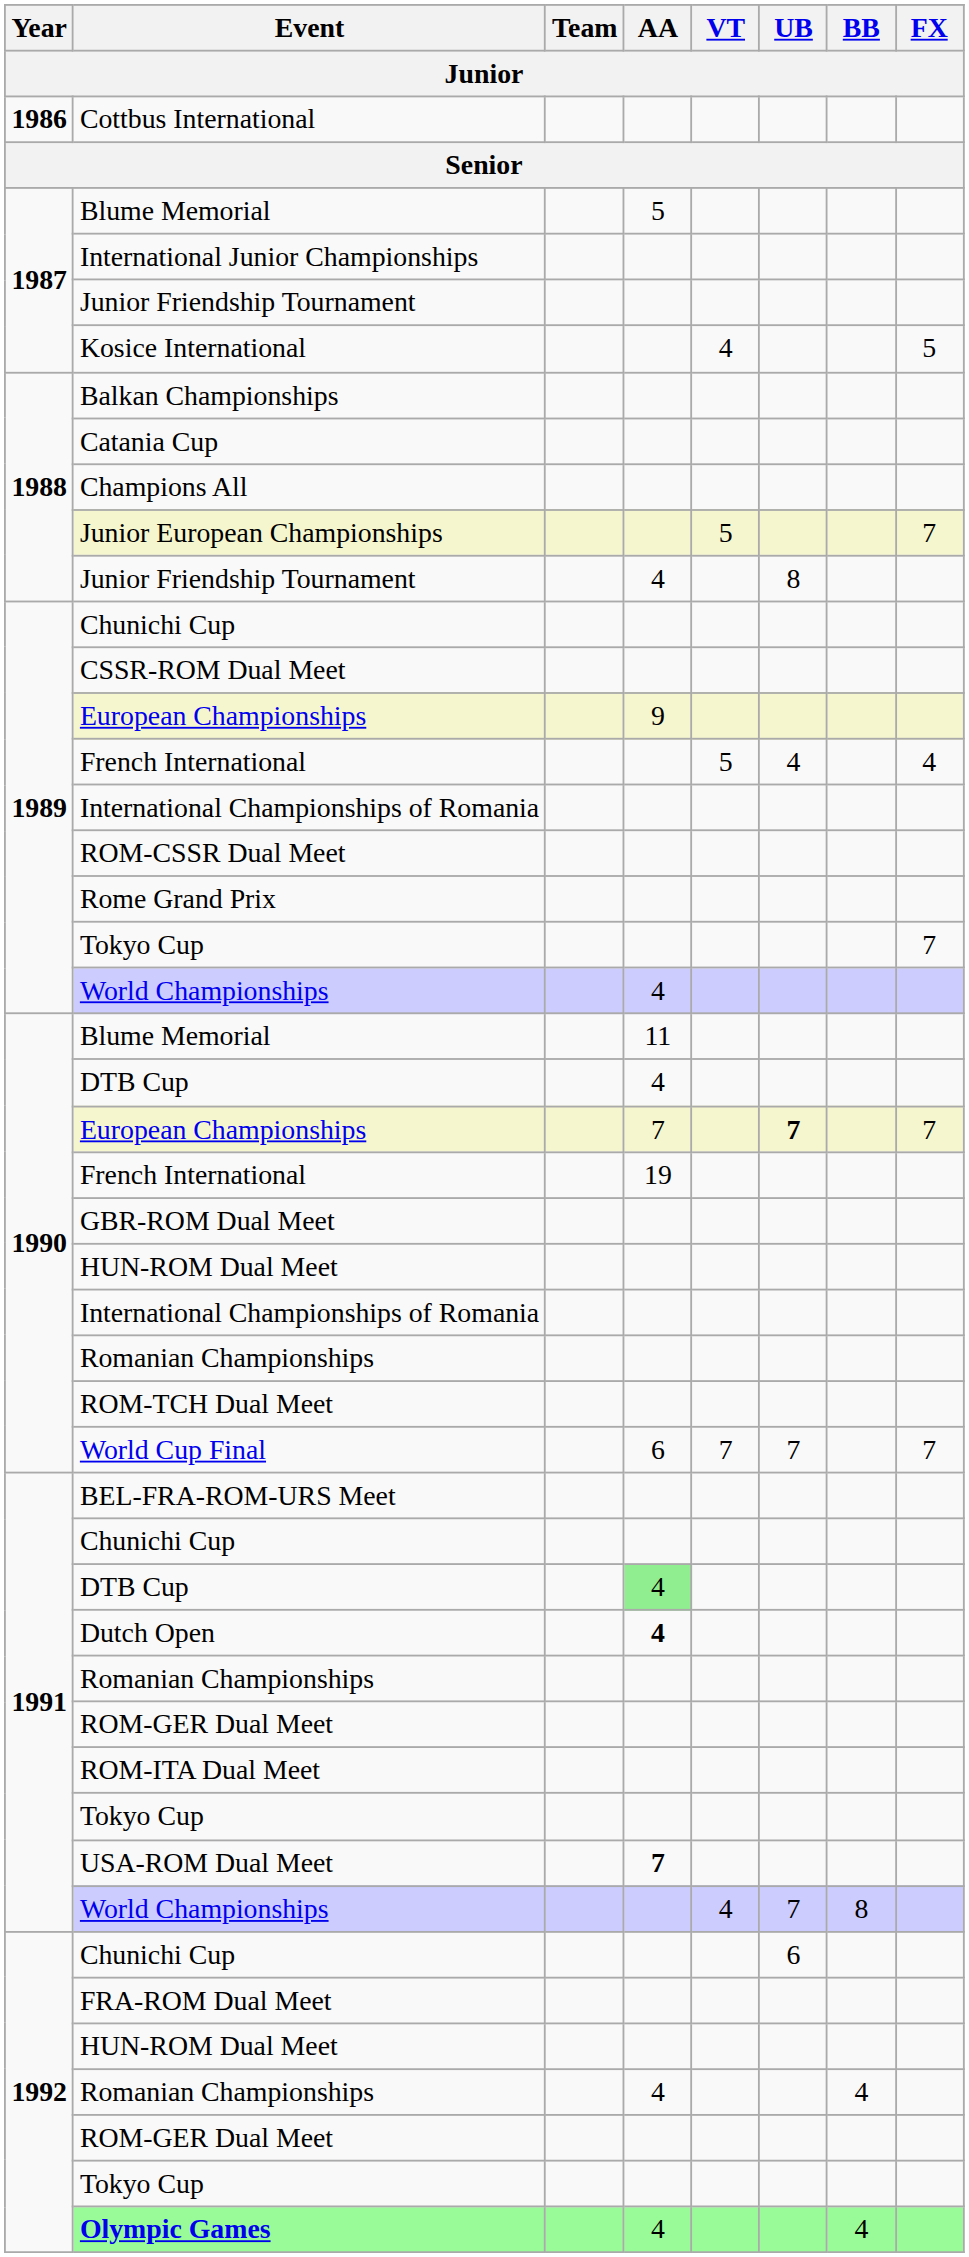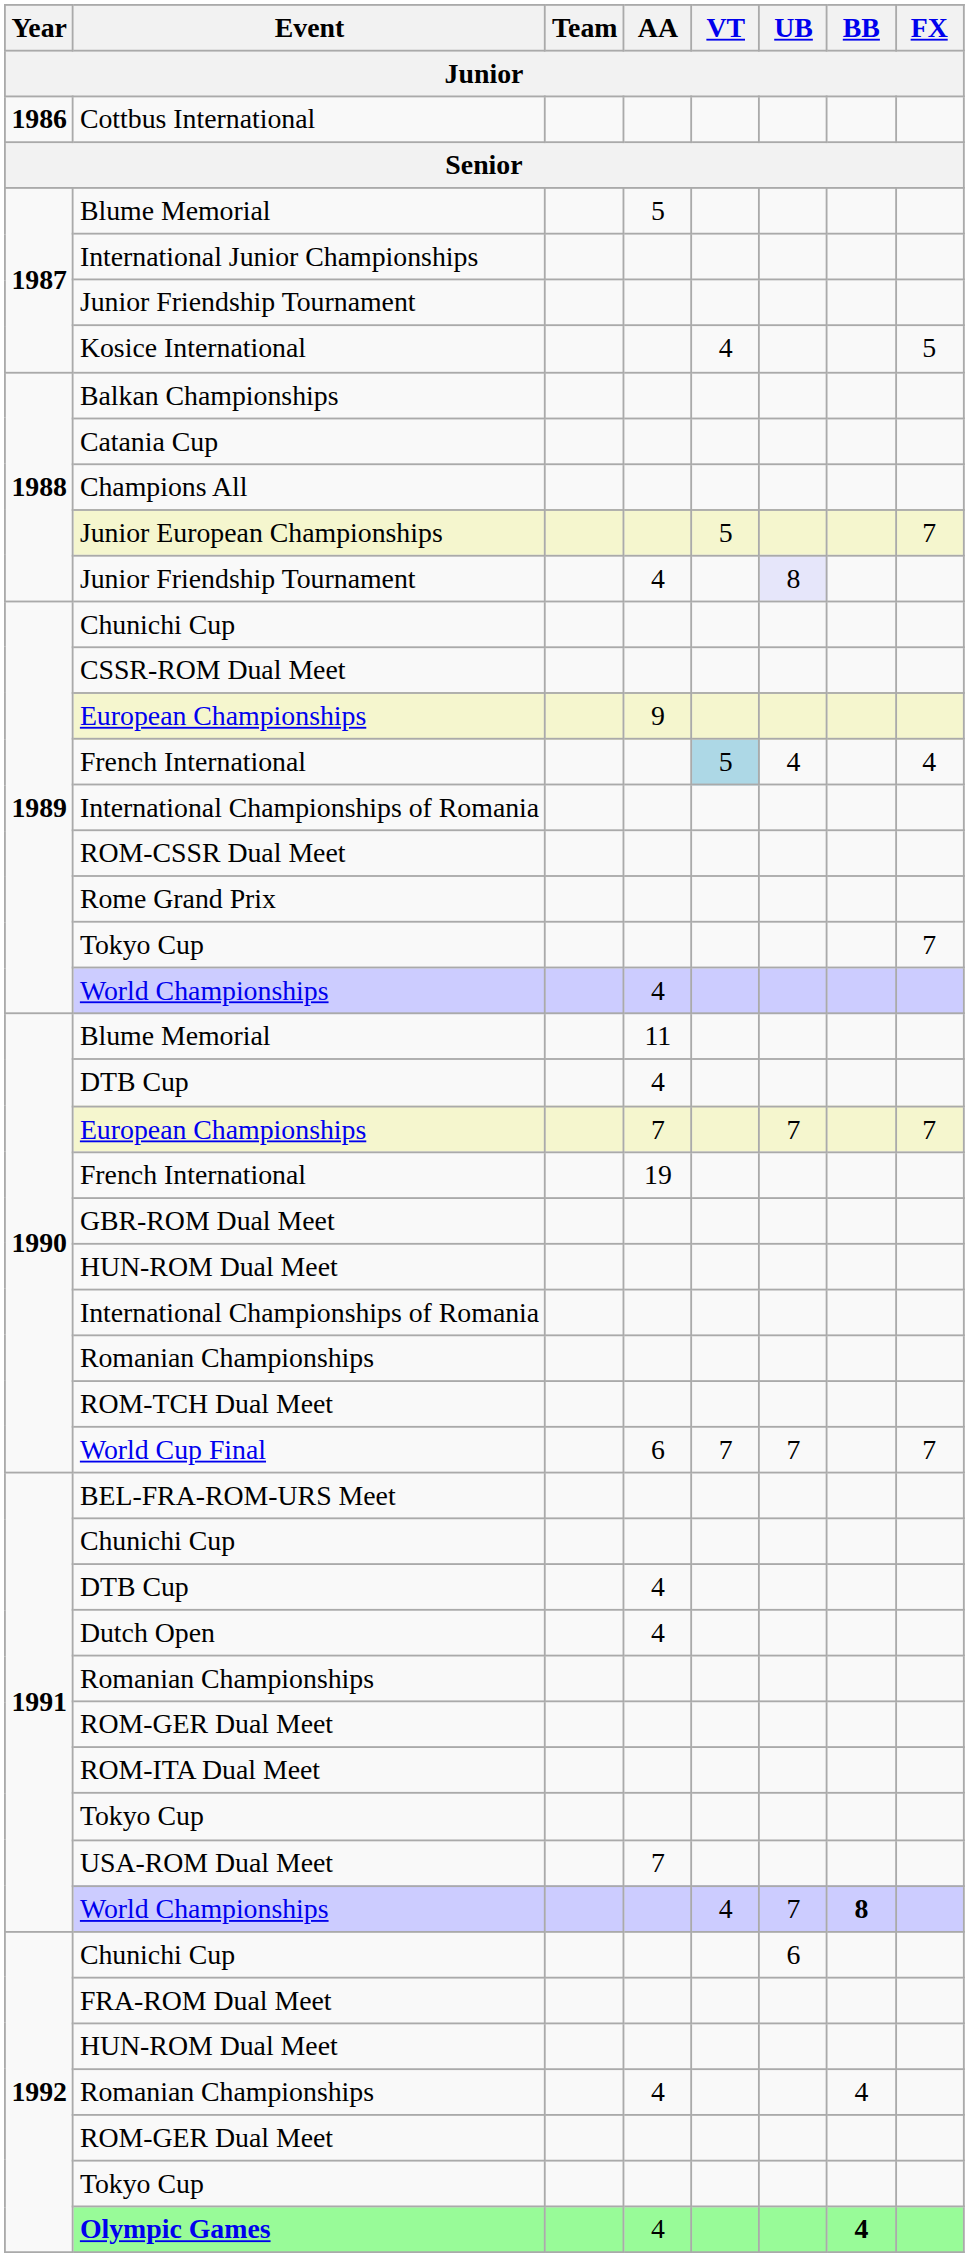(794, 577) no background -> (794, 577) lavender background
(726, 761) no background -> (726, 761) lightblue background
(794, 1128) bold -> (794, 1128) normal
(658, 1587) lightgreen background -> (658, 1587) no background
(658, 1632) bold -> (658, 1632) normal
(658, 1862) bold -> (658, 1862) normal
(861, 1908) normal -> (861, 1908) bold
(861, 2229) normal -> (861, 2229) bold
